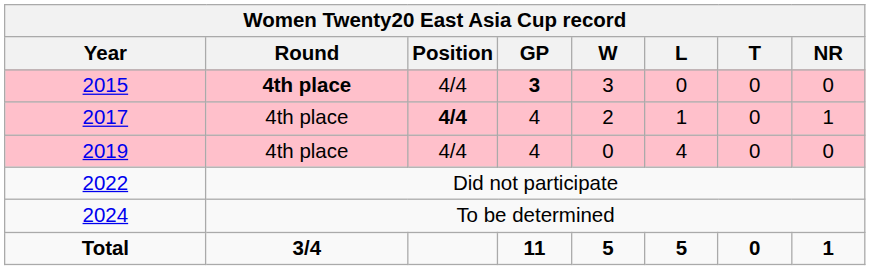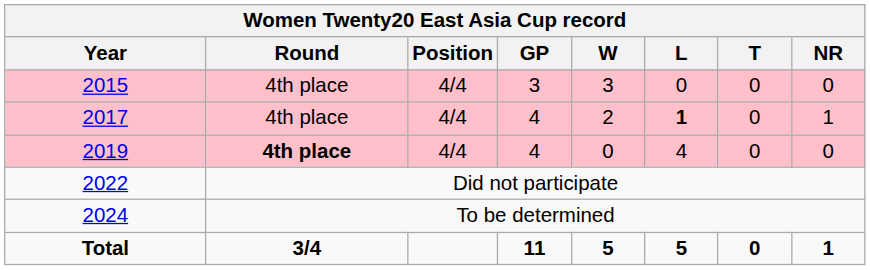(307, 85) bold -> (307, 85) normal
(534, 85) bold -> (534, 85) normal
(453, 118) bold -> (453, 118) normal
(681, 118) normal -> (681, 118) bold
(307, 150) normal -> (307, 150) bold
